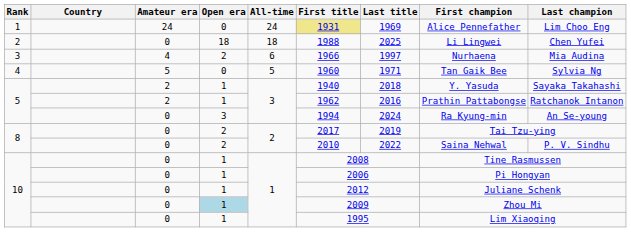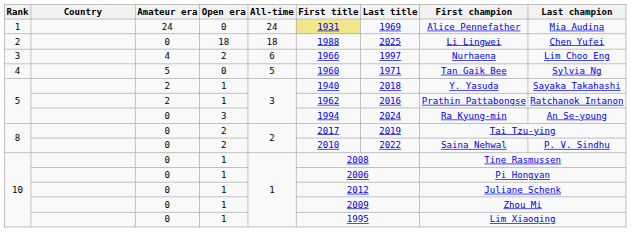(577, 27) Lim Choo Eng -> (577, 27) Mia Audina
(577, 56) Mia Audina -> (577, 56) Lim Choo Eng
(224, 205) lightblue background -> (224, 205) no background
